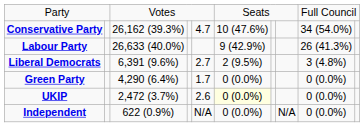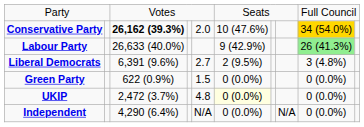(148, 29) normal -> (148, 29) bold
(203, 29) 4.7 -> (203, 29) 2.0
(326, 29) no background -> (326, 29) gold background
(326, 46) no background -> (326, 46) lightgreen background
(148, 79) 4,290 (6.4%) -> (148, 79) 622 (0.9%)
(203, 79) 1.7 -> (203, 79) 1.5
(203, 96) 2.6 -> (203, 96) 4.8
(148, 113) 622 (0.9%) -> (148, 113) 4,290 (6.4%)
